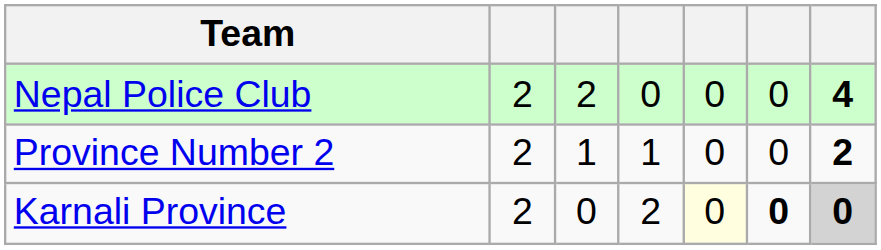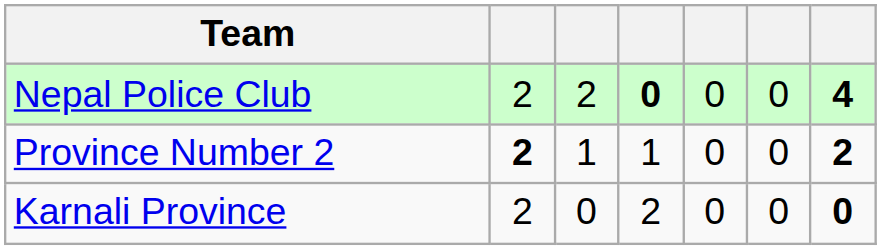(651, 93) normal -> (651, 93) bold
(522, 152) normal -> (522, 152) bold
(715, 212) lightyellow background -> (715, 212) no background
(779, 212) bold -> (779, 212) normal
(843, 212) lightgrey background -> (843, 212) no background
